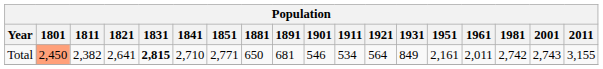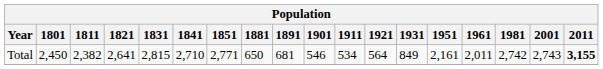(53, 54) lightsalmon background -> (53, 54) no background
(156, 54) bold -> (156, 54) normal
(581, 54) normal -> (581, 54) bold
